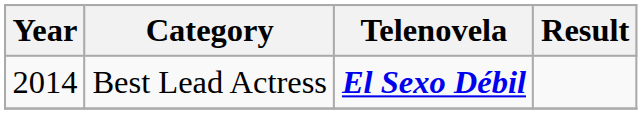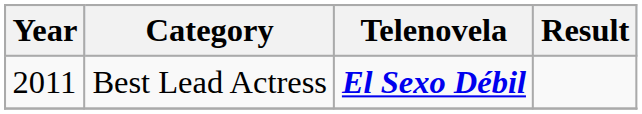(45, 81) 2014 -> (44, 81) 2011
